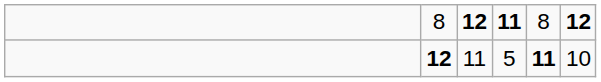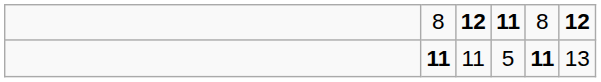(439, 58) 12 -> (438, 58) 11
(578, 58) 10 -> (577, 58) 13
